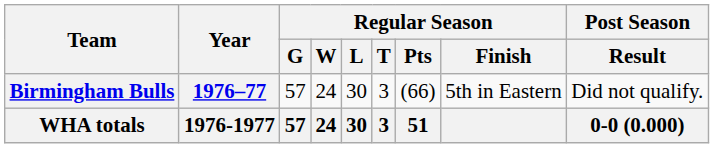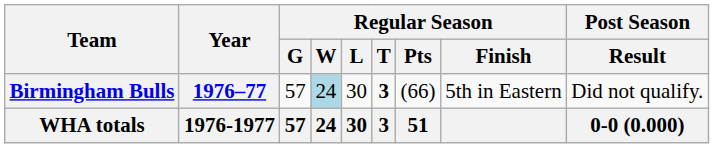(326, 91) no background -> (326, 91) lightblue background
(384, 91) normal -> (384, 91) bold
